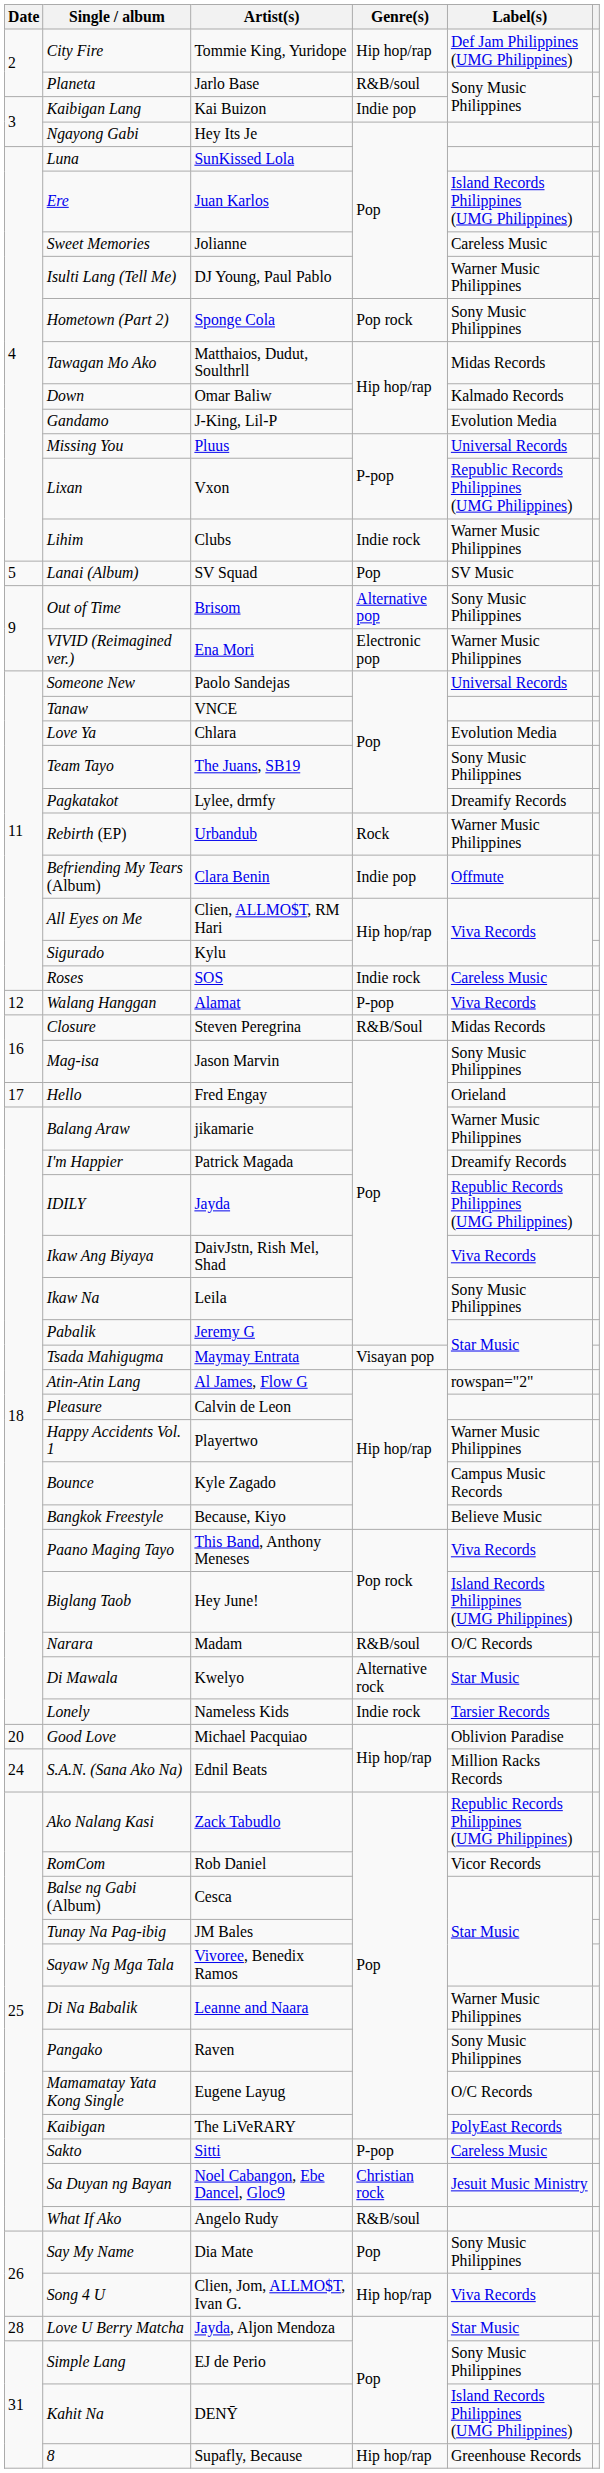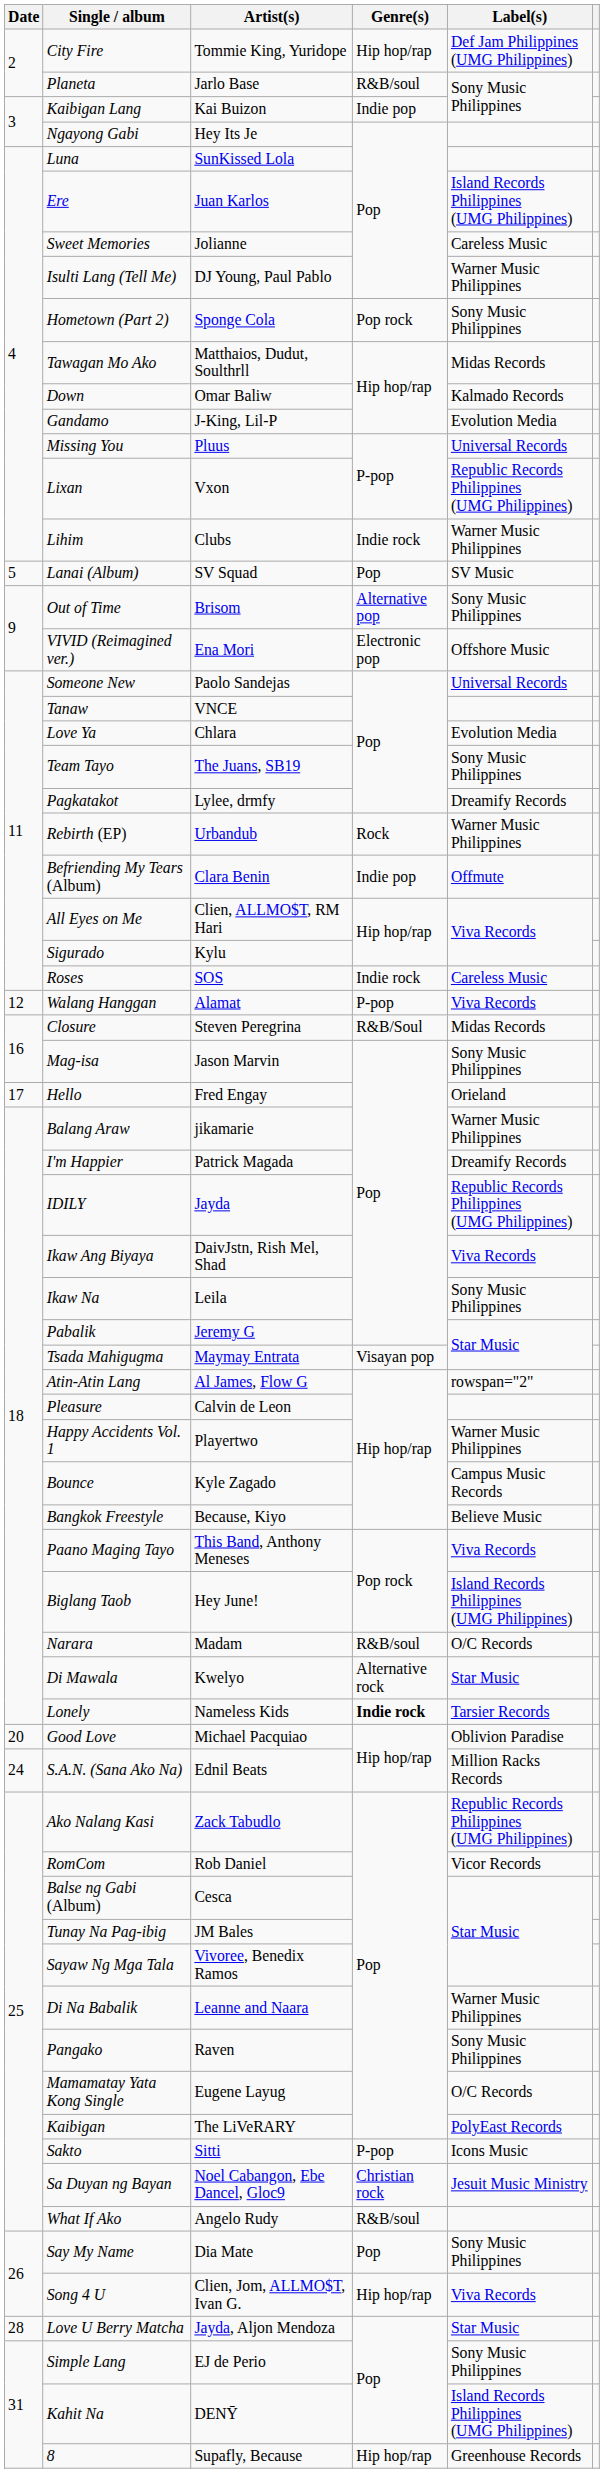(495, 649) Warner Music Philippines -> (500, 649) Offshore Music
(388, 1711) normal -> (391, 1711) bold
(499, 2151) Careless Music -> (489, 2151) Icons Music
